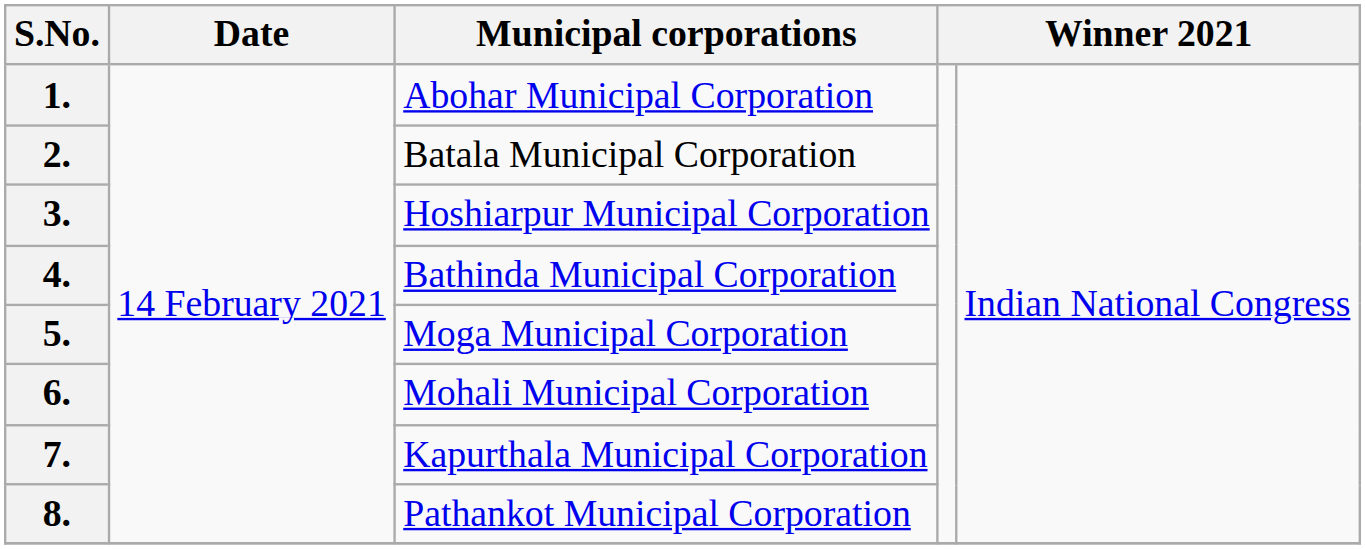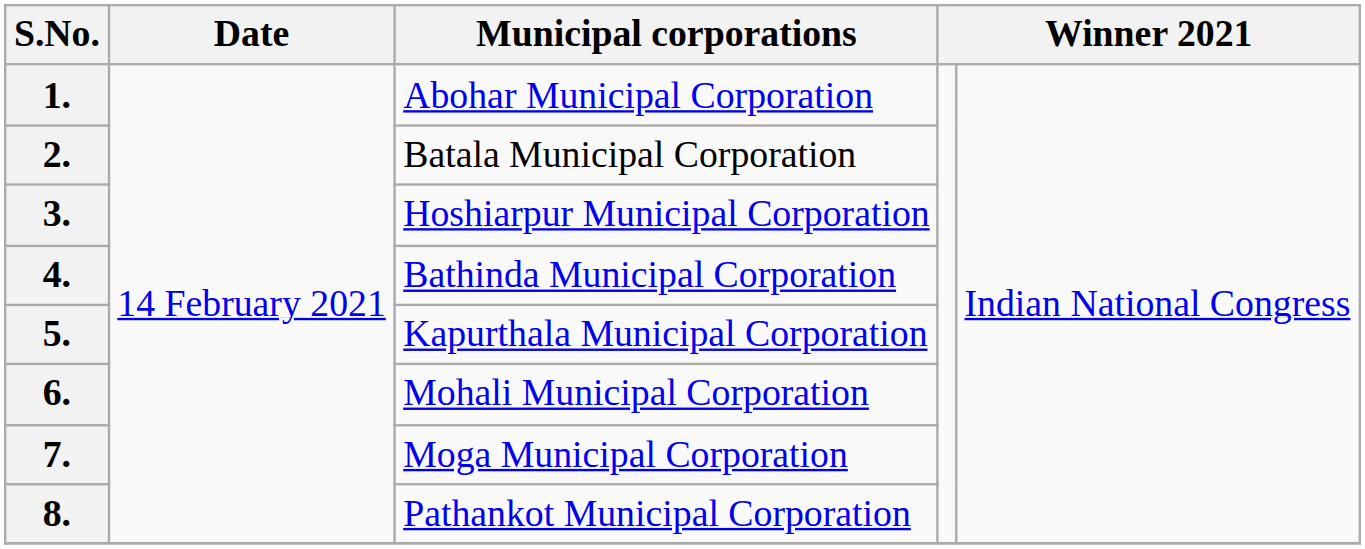(626, 333) Moga Municipal Corporation -> (665, 333) Kapurthala Municipal Corporation
(665, 453) Kapurthala Municipal Corporation -> (626, 453) Moga Municipal Corporation
